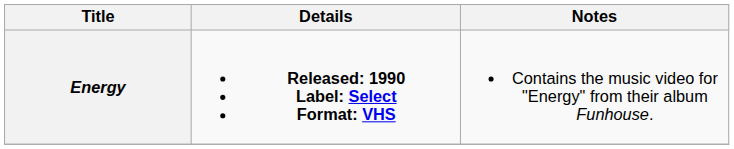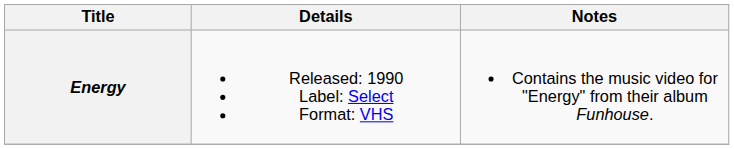(326, 96) bold -> (326, 96) normal
